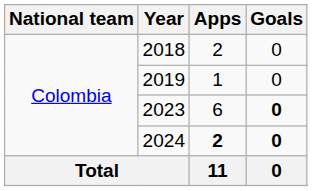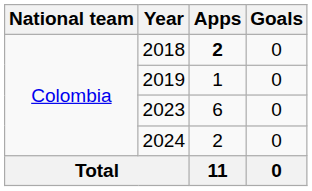(218, 49) normal -> (218, 49) bold
(277, 110) bold -> (277, 110) normal
(218, 140) bold -> (218, 140) normal
(277, 140) bold -> (277, 140) normal
